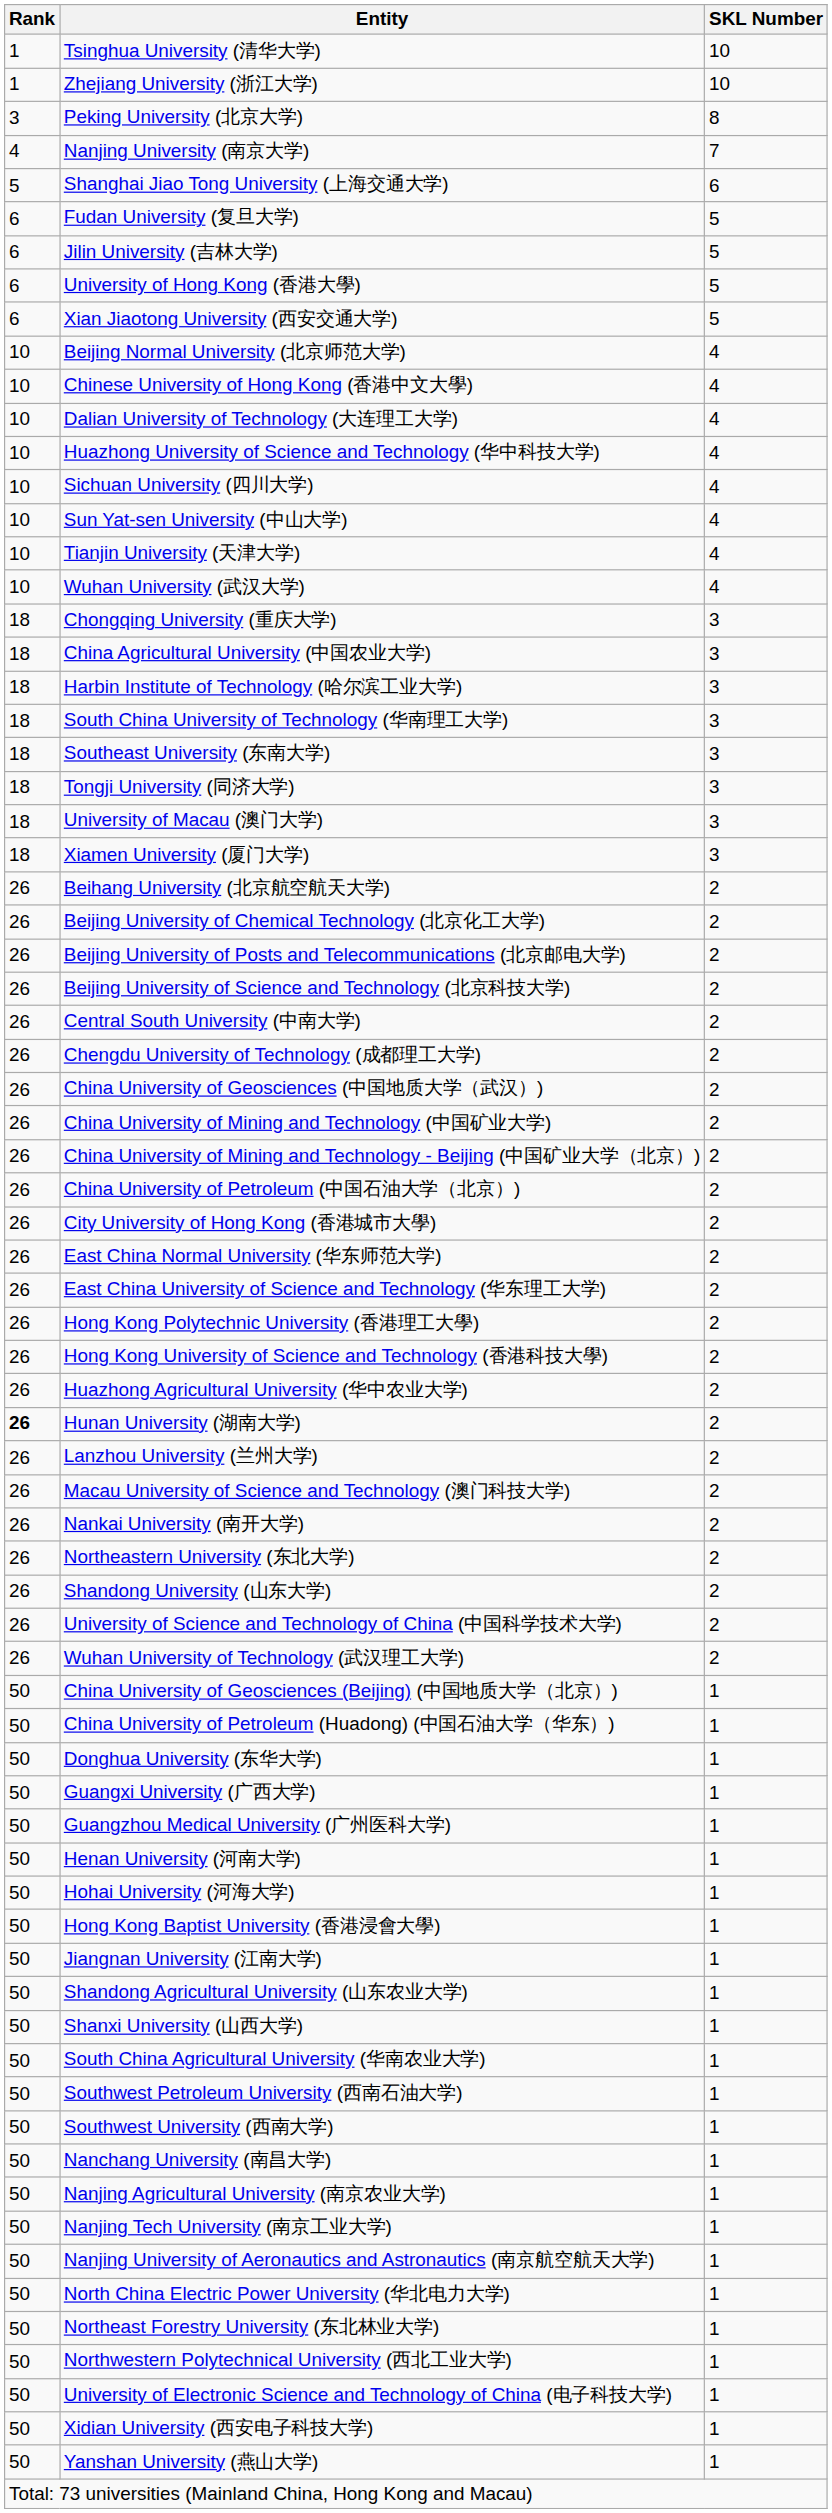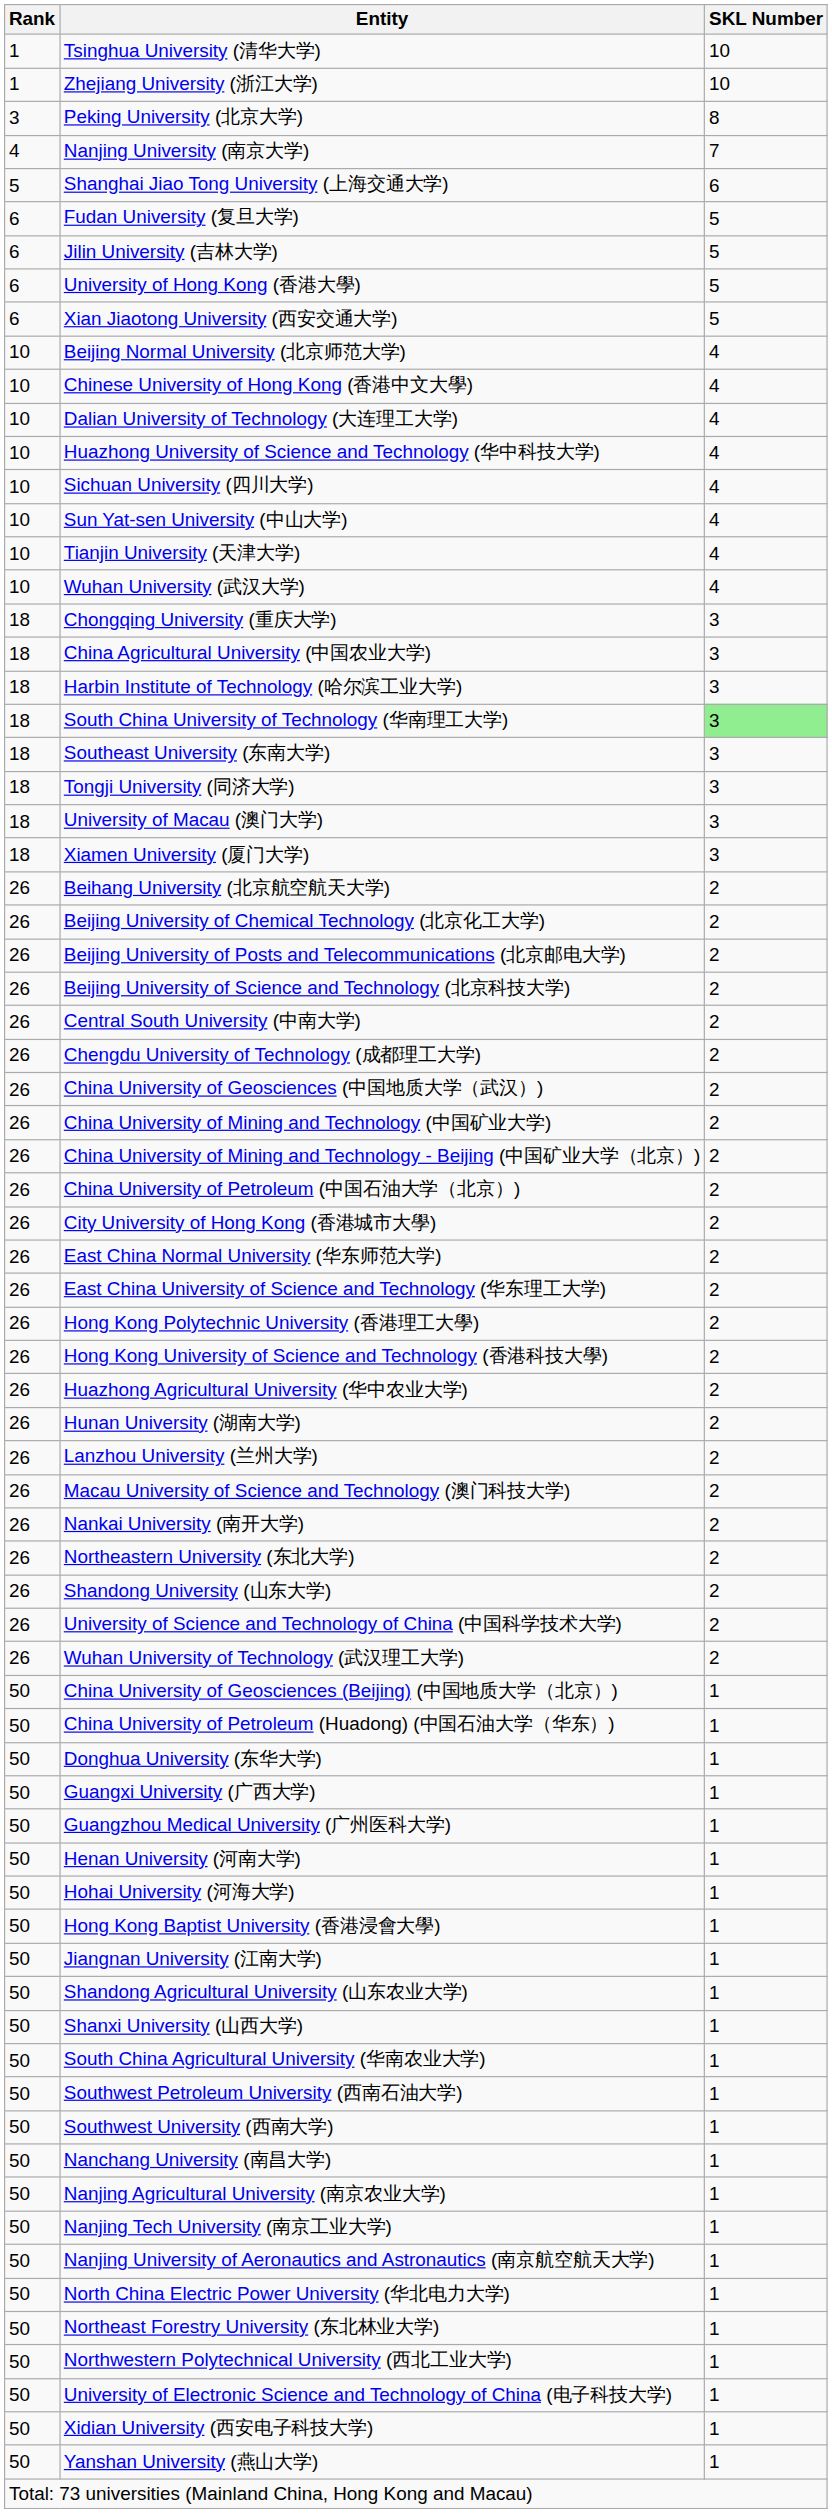(714, 720) no background -> (714, 720) lightgreen background
(19, 1423) bold -> (19, 1423) normal
